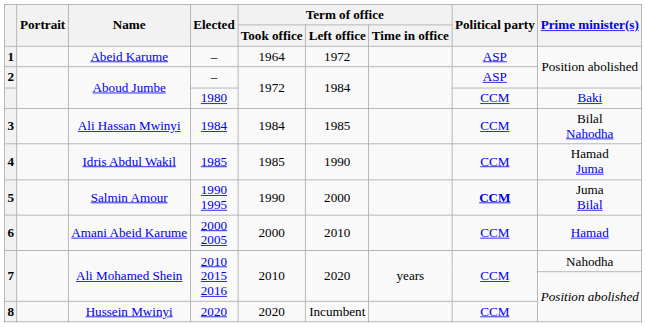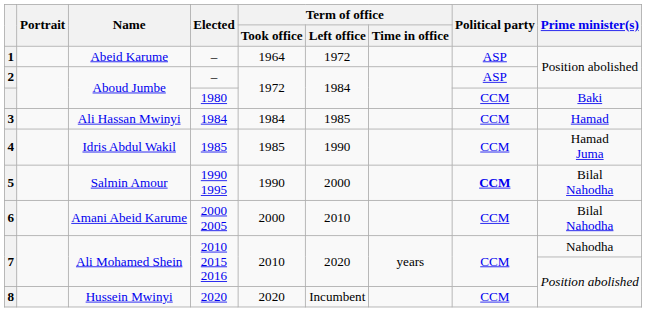(590, 126) Bilal Nahodha -> (590, 118) Hamad
(590, 197) Juma Bilal -> (590, 182) Bilal Nahodha
(590, 233) Hamad -> (590, 218) Bilal Nahodha
